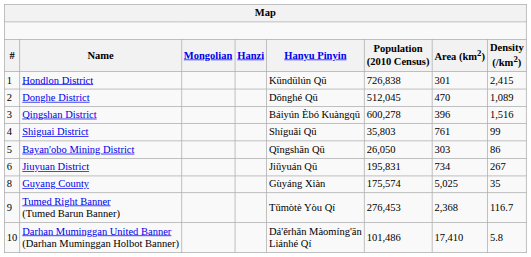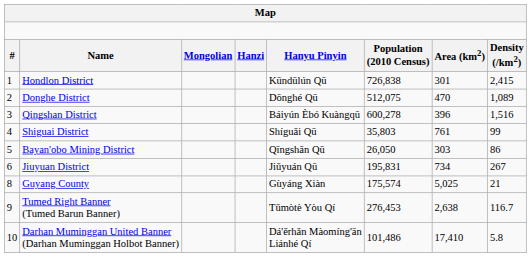(384, 98) 512,045 -> (384, 98) 512,075
(495, 184) 35 -> (495, 184) 21
(446, 208) 2,368 -> (446, 208) 2,638
